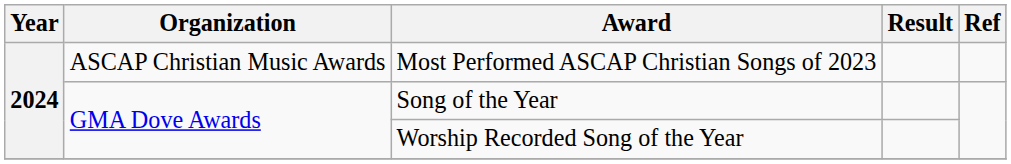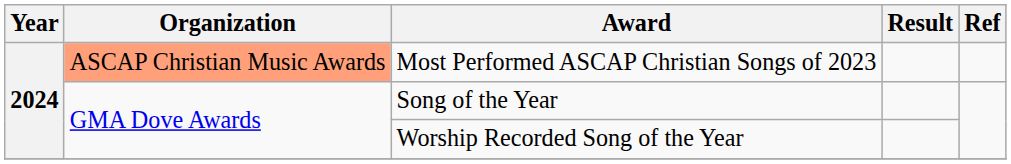(228, 61) no background -> (228, 61) lightsalmon background
